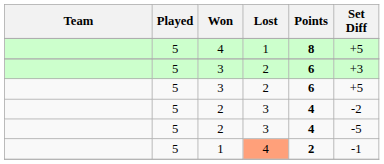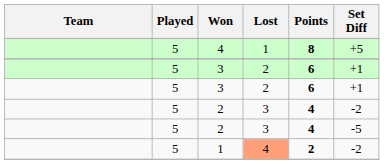(356, 68) +3 -> (356, 68) +1
(356, 88) +5 -> (356, 88) +1
(356, 149) -1 -> (356, 149) -2
